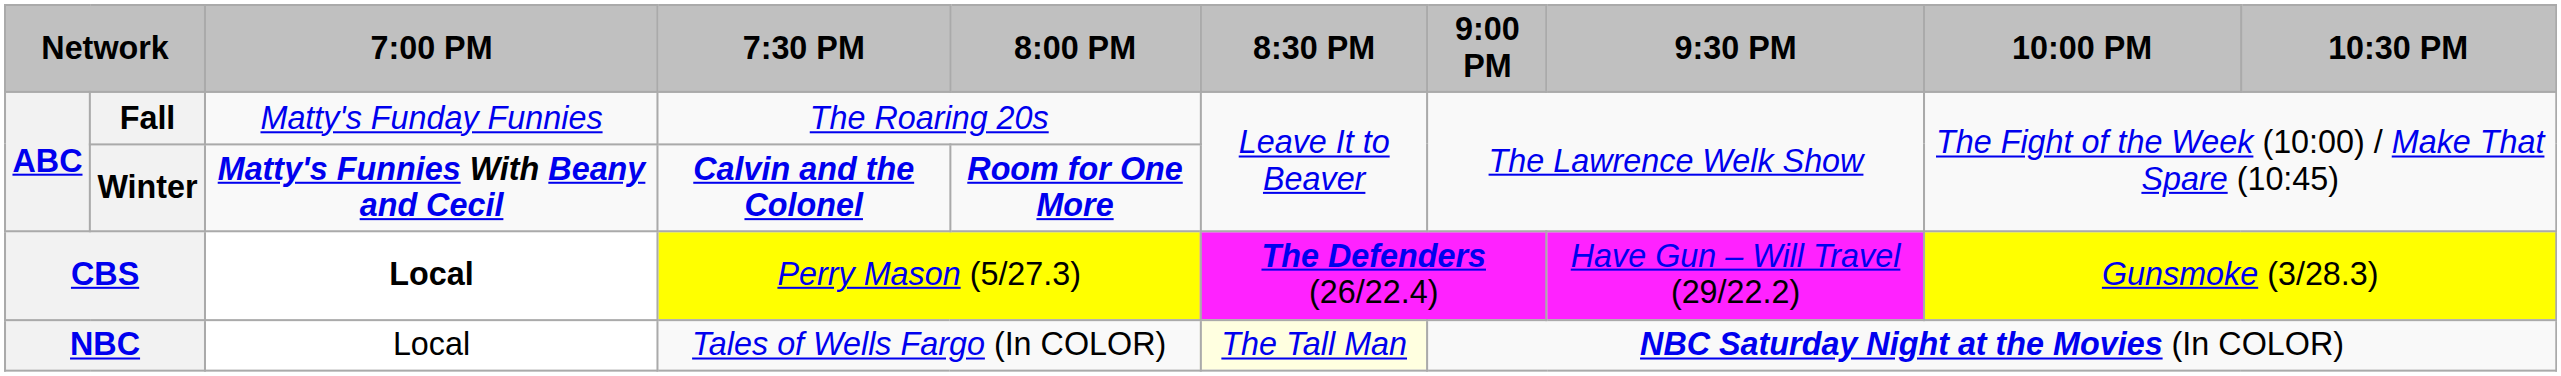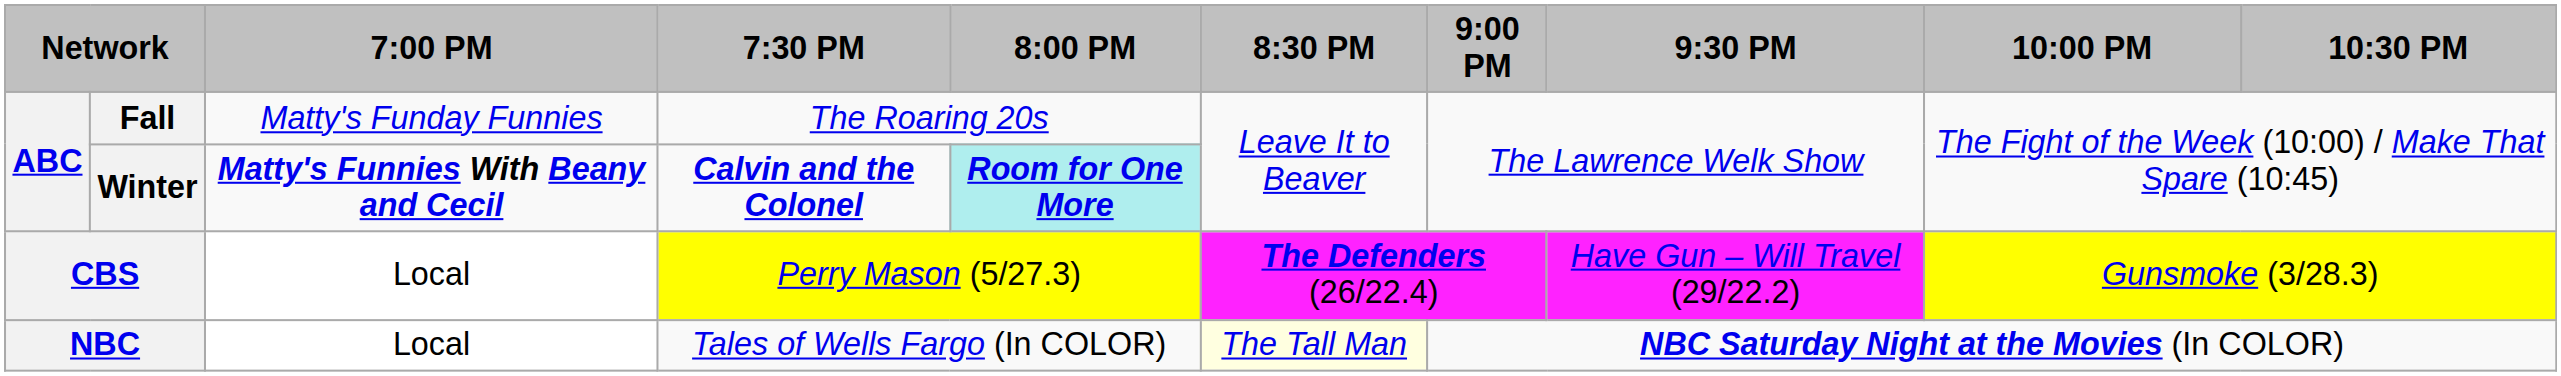(1075, 187) no background -> (1075, 187) paleturquoise background
(432, 274) bold -> (432, 274) normal
